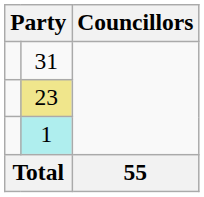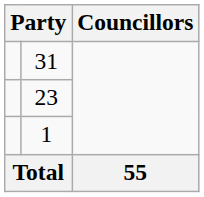(46, 97) khaki background -> (46, 97) no background
(46, 135) paleturquoise background -> (46, 135) no background
